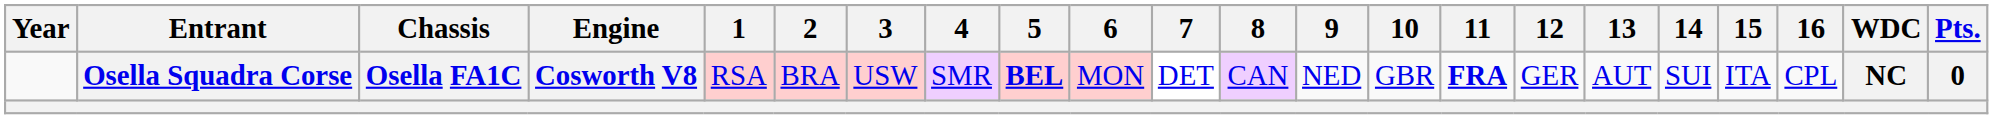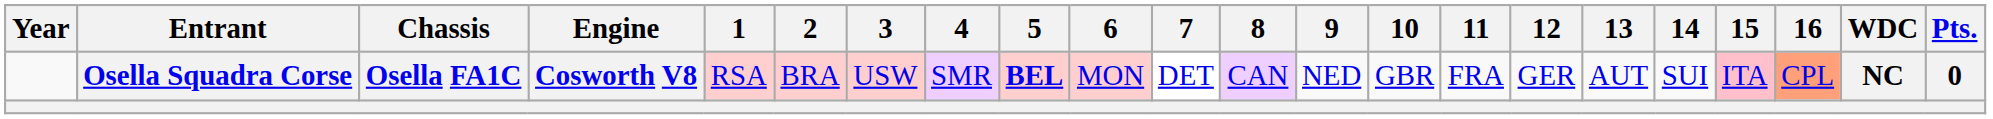(1477, 75) bold -> (1476, 75) normal
(1748, 75) no background -> (1745, 75) pink background
(1811, 75) no background -> (1808, 75) lightsalmon background
